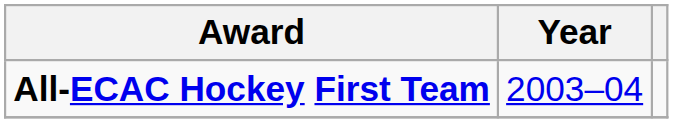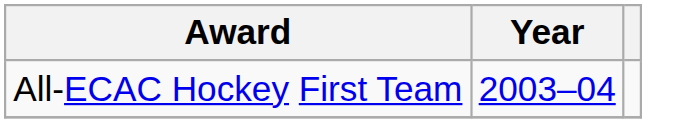(252, 88) bold -> (238, 88) normal
